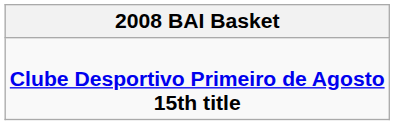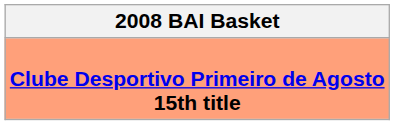(197, 90) no background -> (197, 90) lightsalmon background
